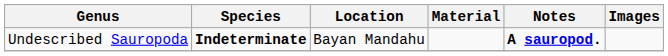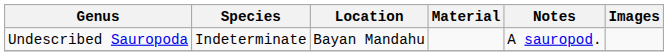(251, 40) bold -> (251, 40) normal
(554, 40) bold -> (554, 40) normal
